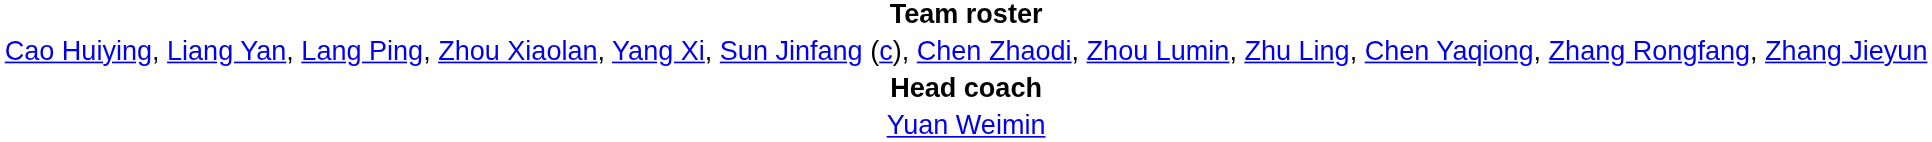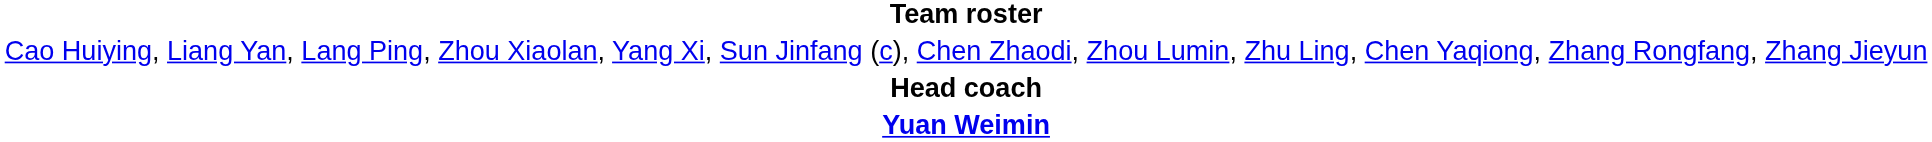(966, 125) normal -> (966, 125) bold
